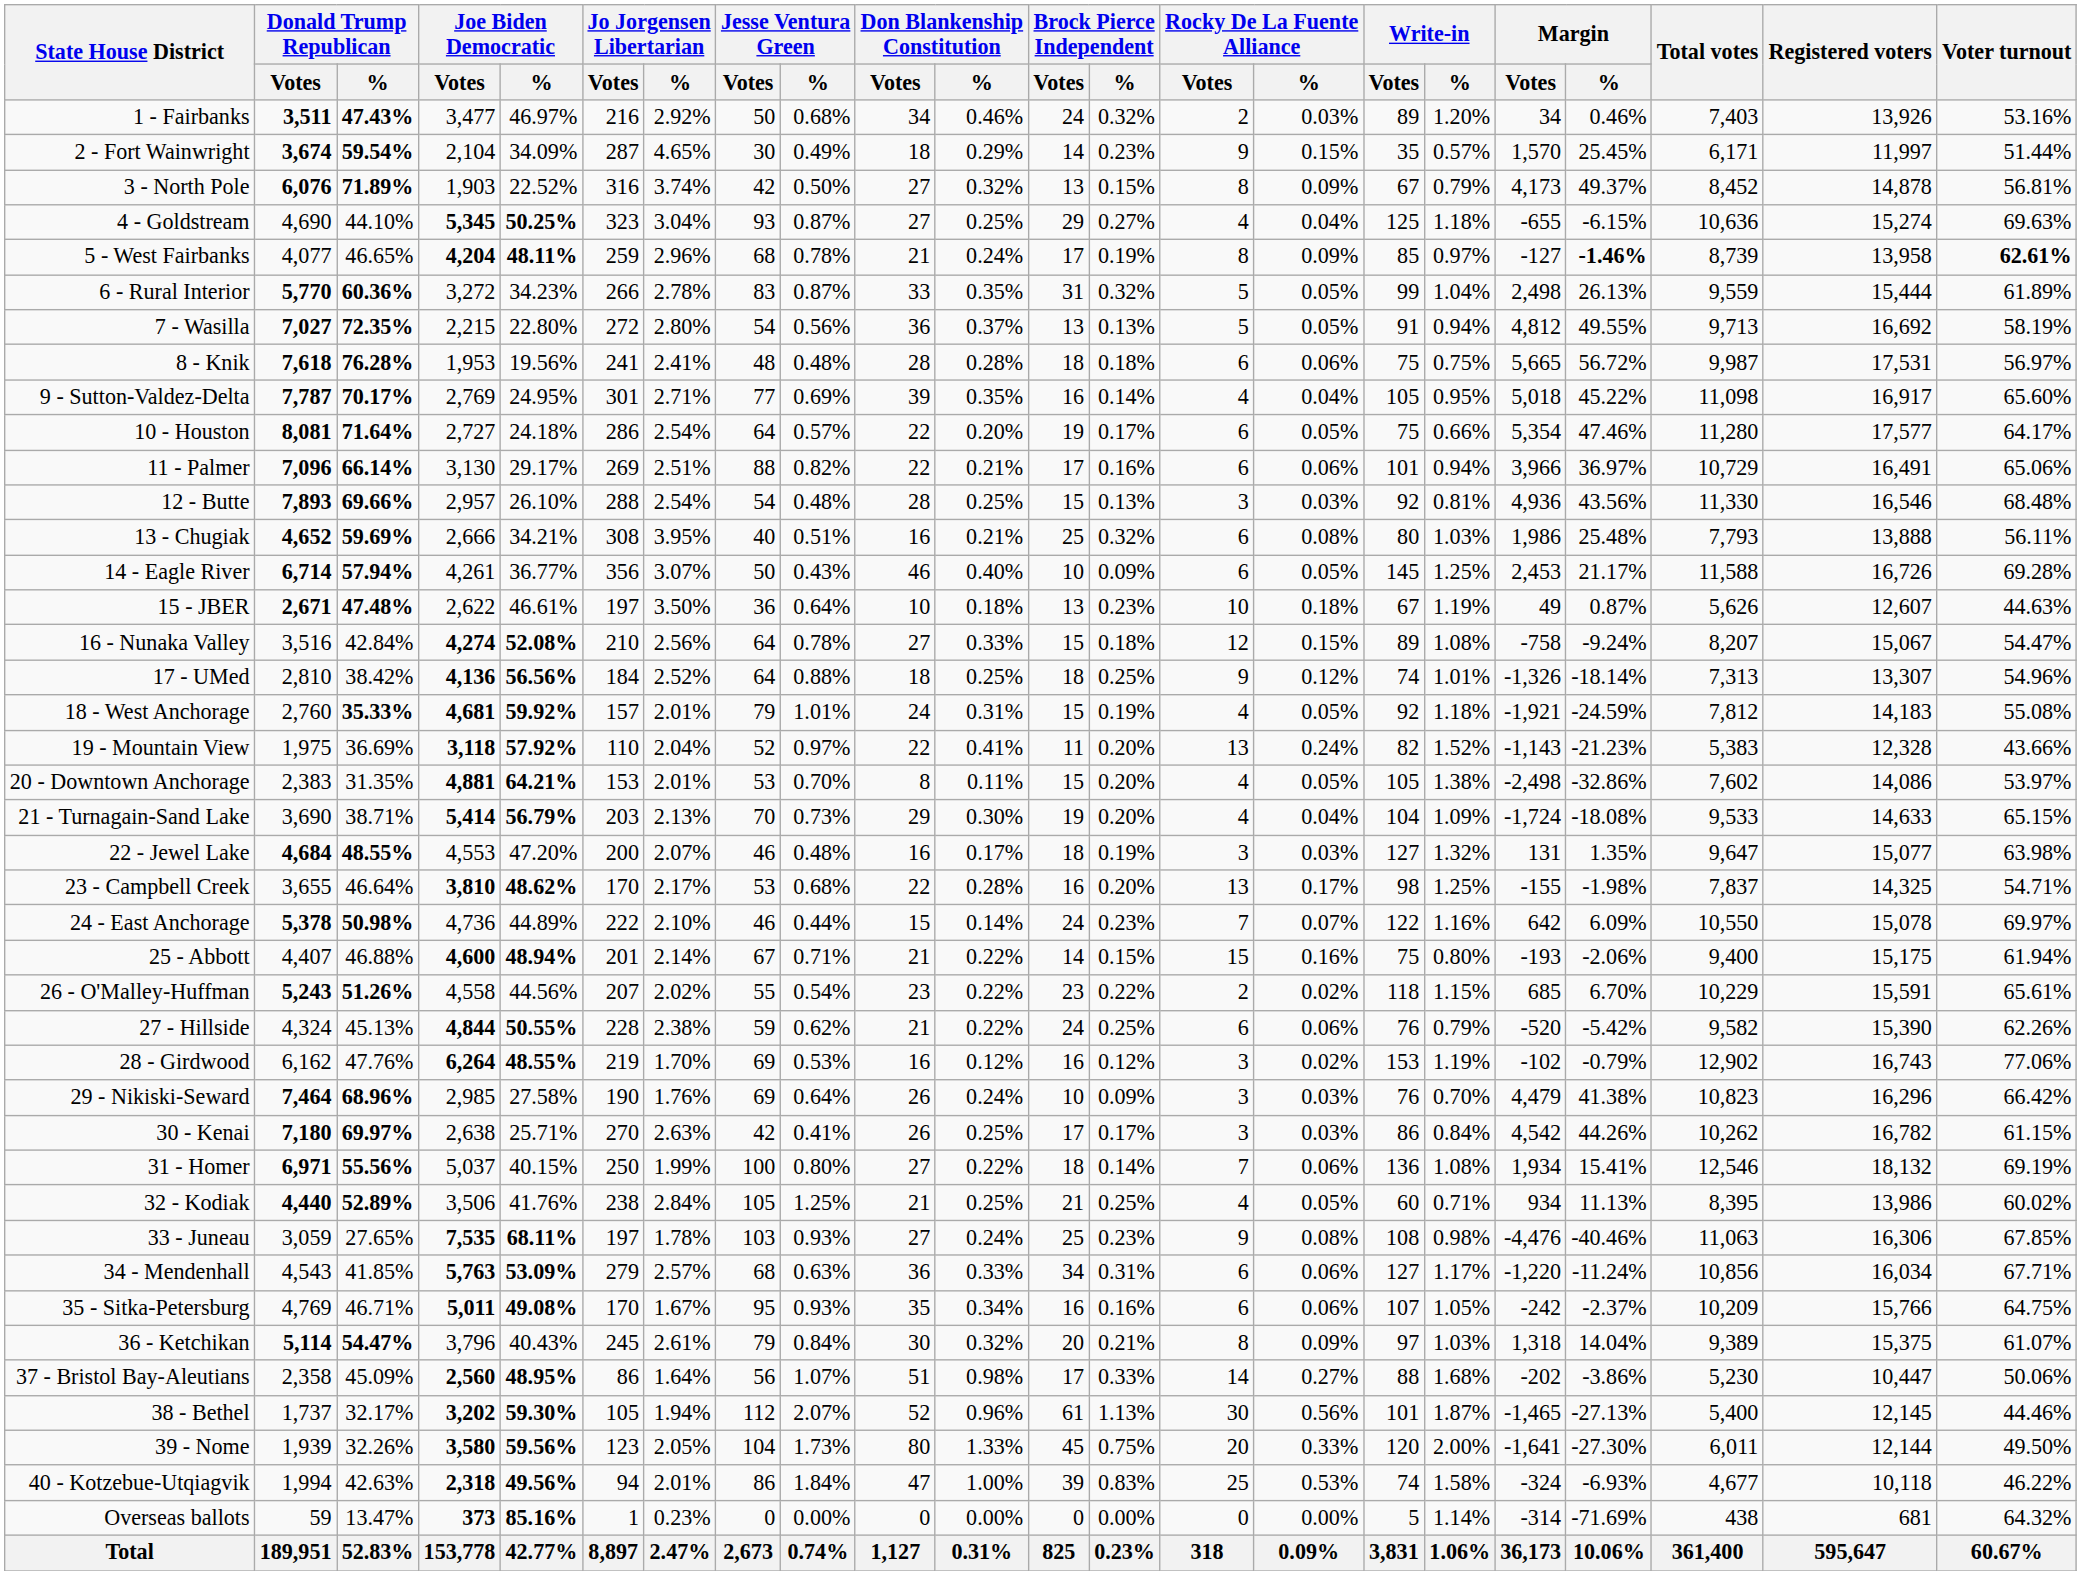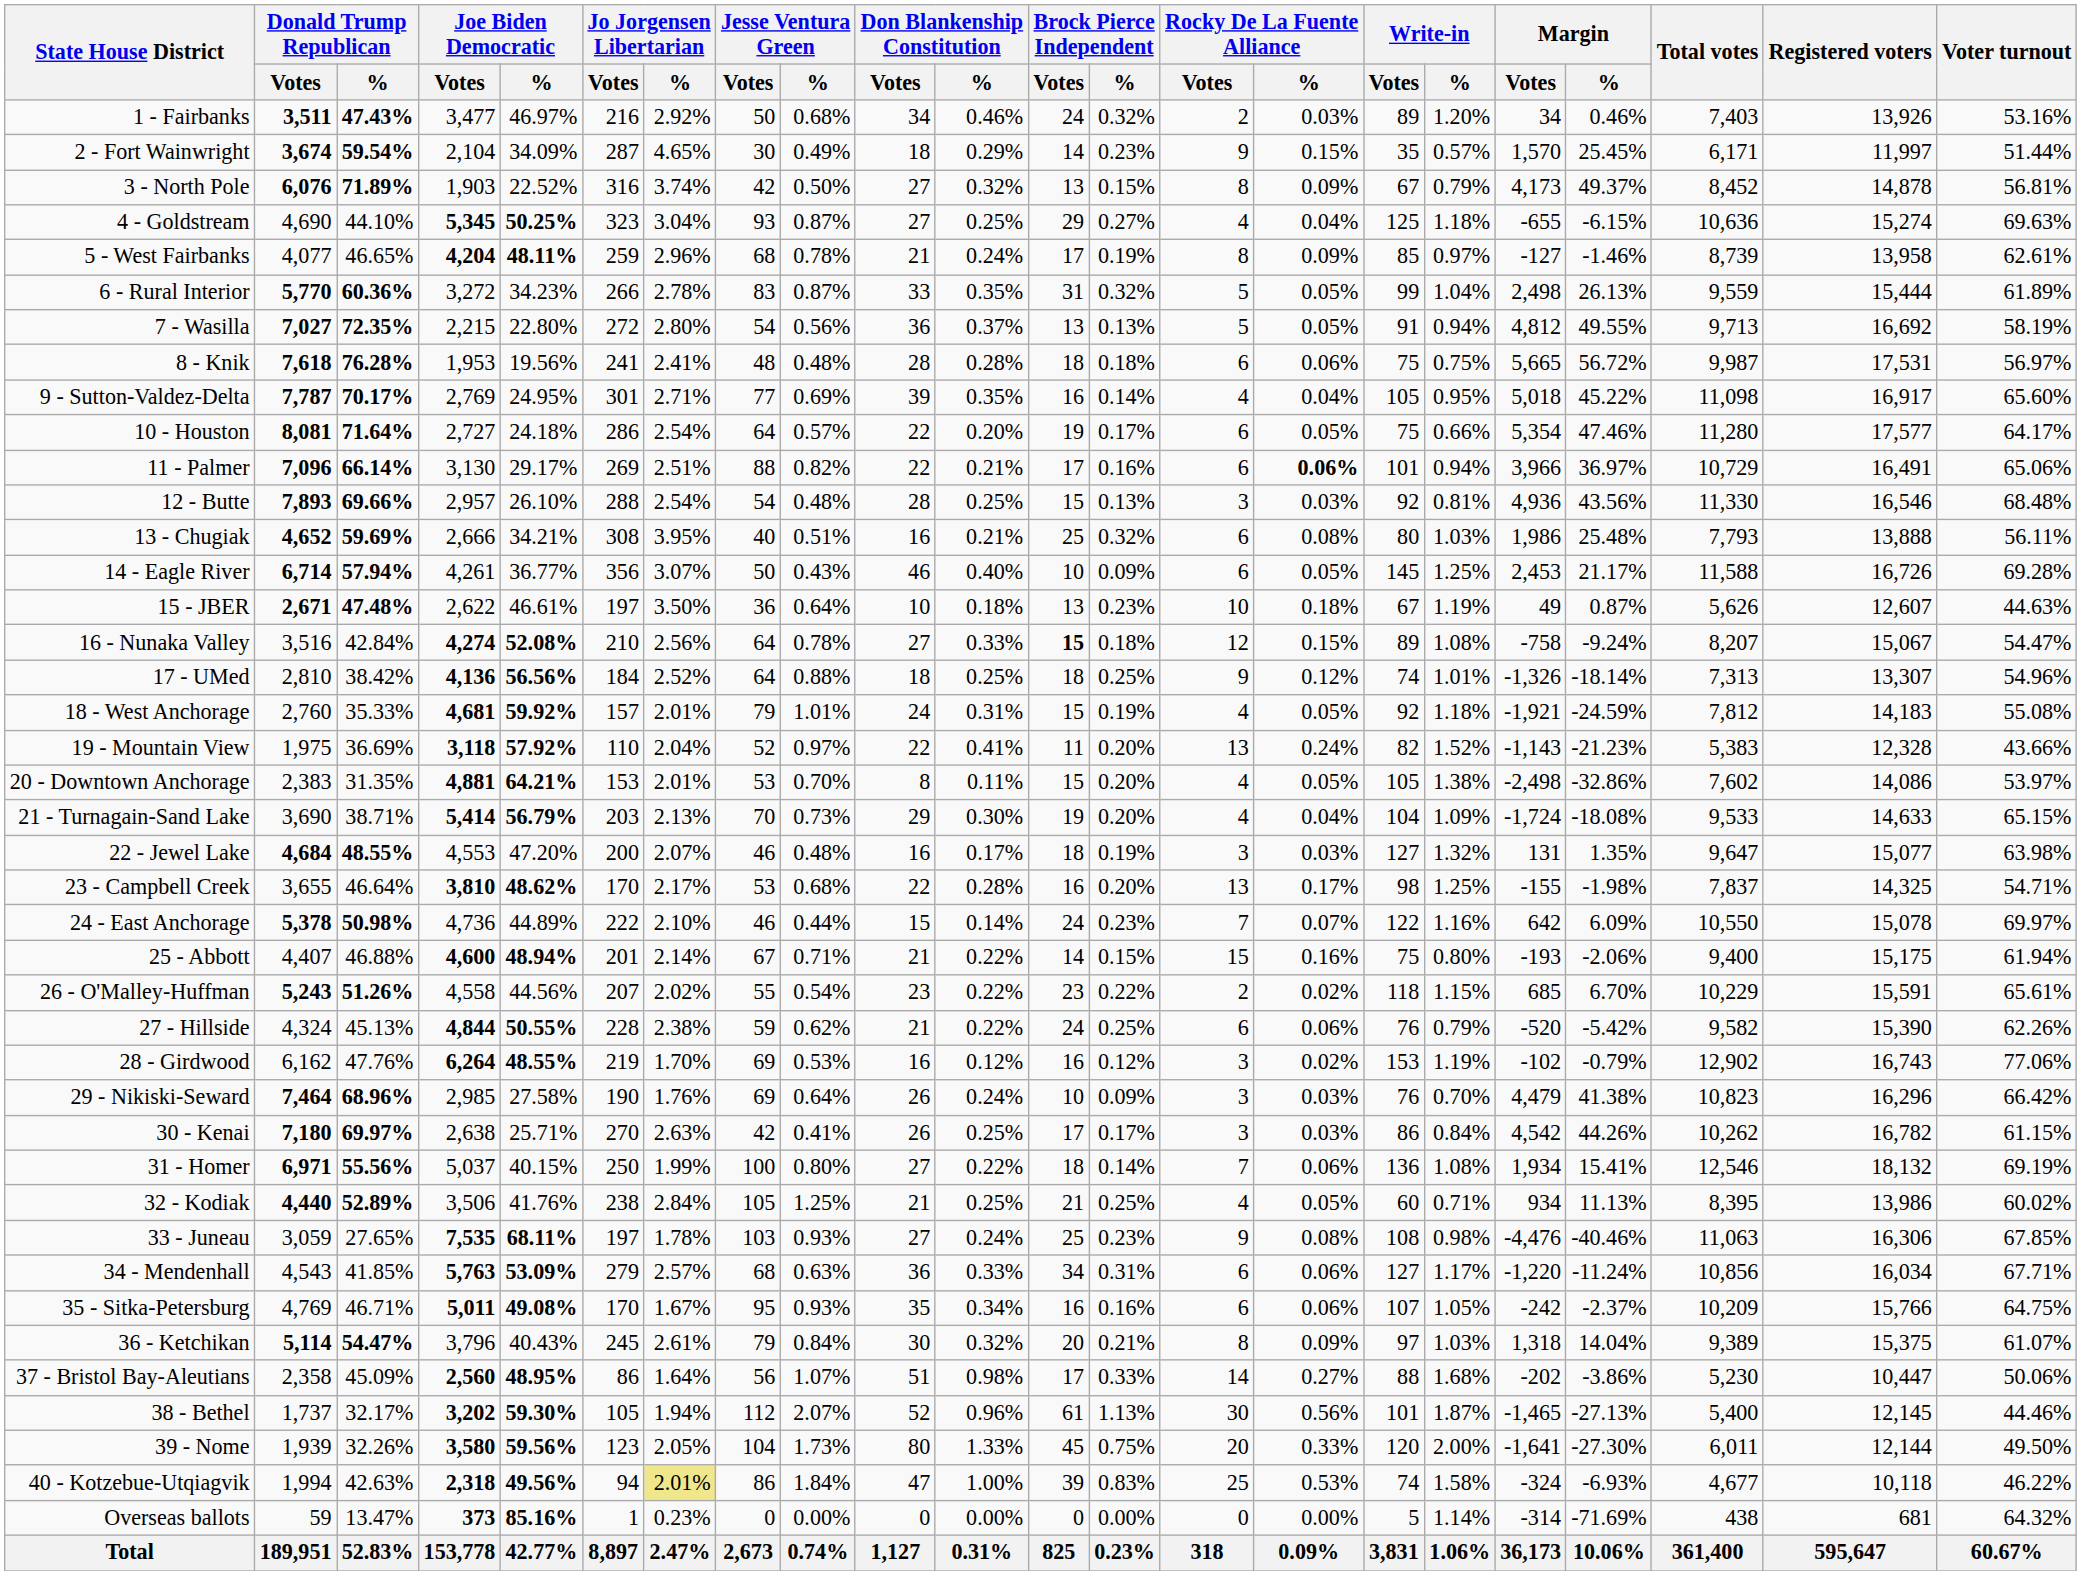(1613, 256) bold -> (1614, 256) normal
(2036, 256) bold -> (2037, 256) normal
(1330, 467) normal -> (1328, 467) bold
(1073, 642) normal -> (1073, 642) bold
(378, 712) bold -> (379, 712) normal
(682, 1482) no background -> (682, 1482) khaki background
